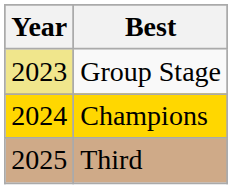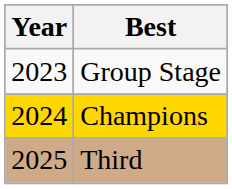(39, 71) khaki background -> (39, 71) no background
